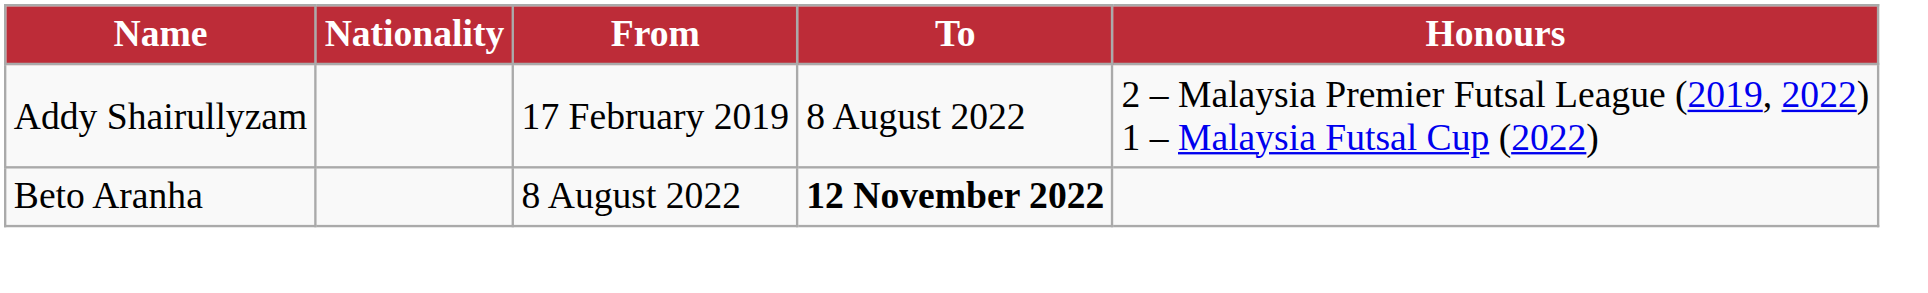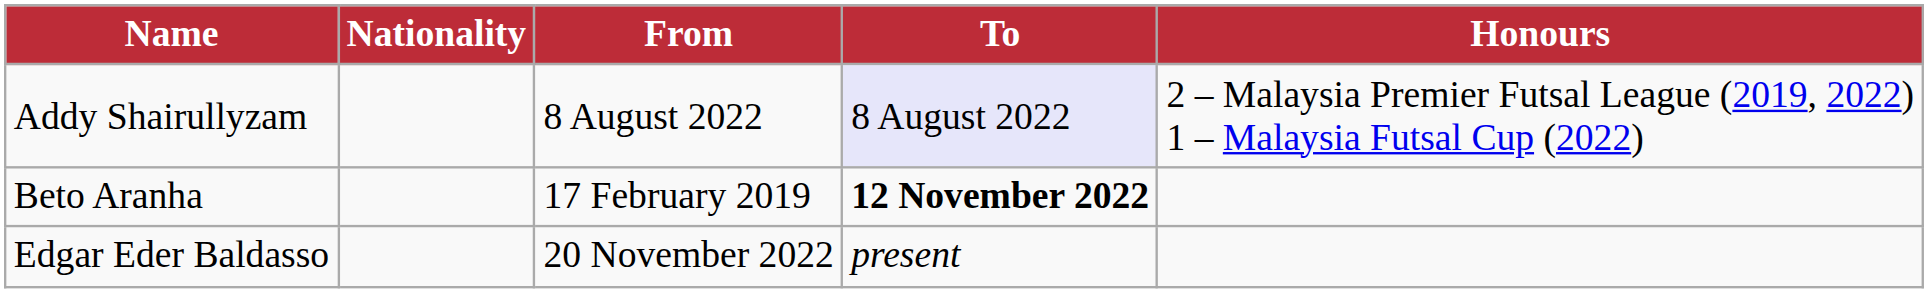(655, 115) 17 February 2019 -> (653, 115) 8 August 2022
(916, 115) no background -> (961, 115) lavender background
(631, 195) 8 August 2022 -> (677, 195) 17 February 2019
+ row: (172, 255)
